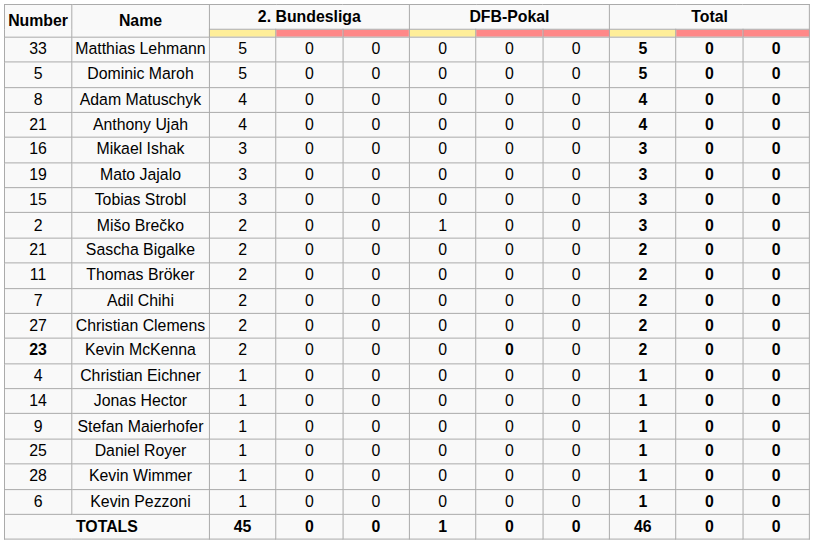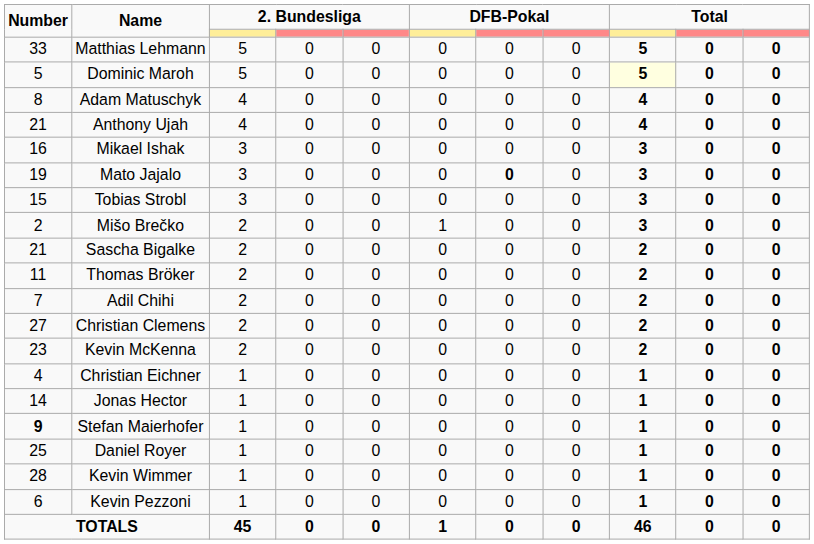(643, 74) no background -> (643, 74) lightyellow background
(509, 175) normal -> (509, 175) bold
(38, 350) bold -> (38, 350) normal
(509, 350) bold -> (509, 350) normal
(38, 426) normal -> (38, 426) bold
